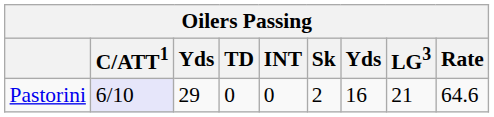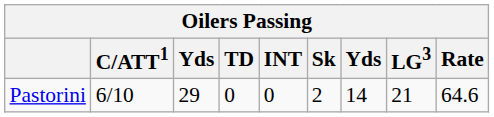(115, 95) lavender background -> (115, 95) no background
(356, 95) 16 -> (356, 95) 14
